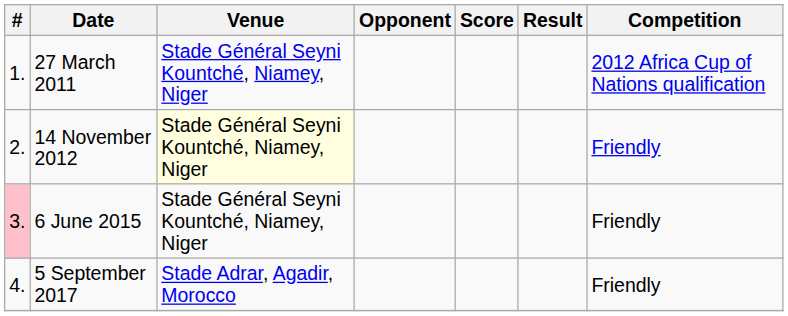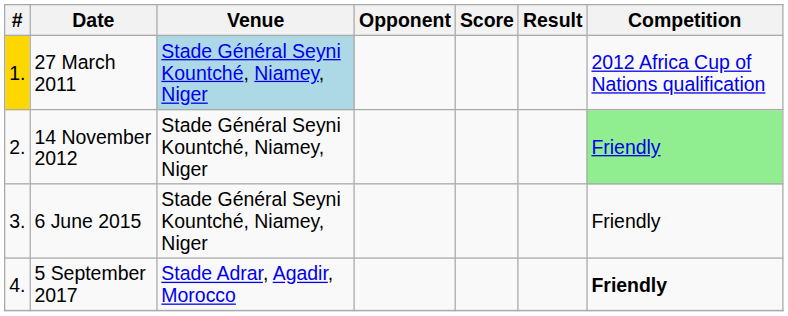(17, 73) no background -> (17, 73) gold background
(251, 73) no background -> (251, 73) lightblue background
(251, 147) lightyellow background -> (251, 147) no background
(626, 147) no background -> (626, 147) lightgreen background
(17, 221) pink background -> (17, 221) no background
(626, 285) normal -> (629, 285) bold
